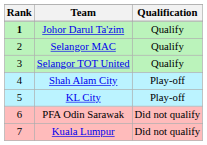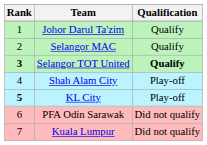(19, 30) bold -> (19, 30) normal
(19, 64) normal -> (19, 64) bold
(167, 64) normal -> (167, 64) bold
(19, 98) normal -> (19, 98) bold
